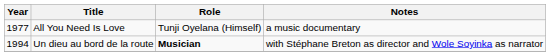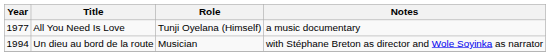(179, 43) bold -> (178, 43) normal
